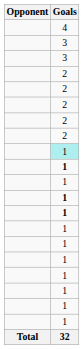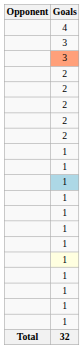(65, 58) no background -> (65, 58) lightsalmon background
(65, 151) paleturquoise background -> (65, 151) no background
(65, 167) bold -> (65, 167) normal
(65, 182) no background -> (65, 182) lightblue background
(65, 197) bold -> (65, 197) normal
(65, 213) bold -> (65, 213) normal
(65, 259) no background -> (65, 259) lightyellow background
